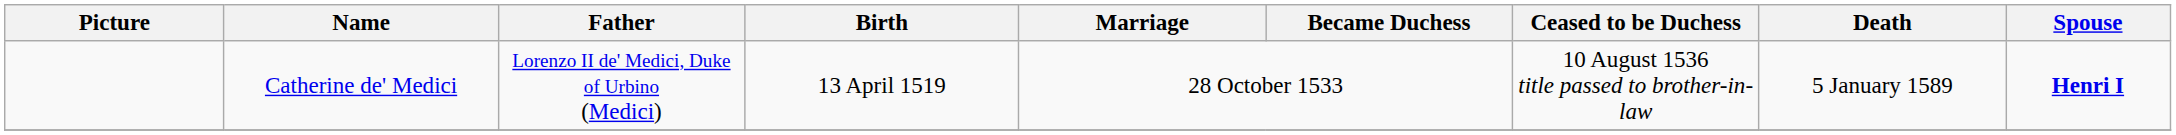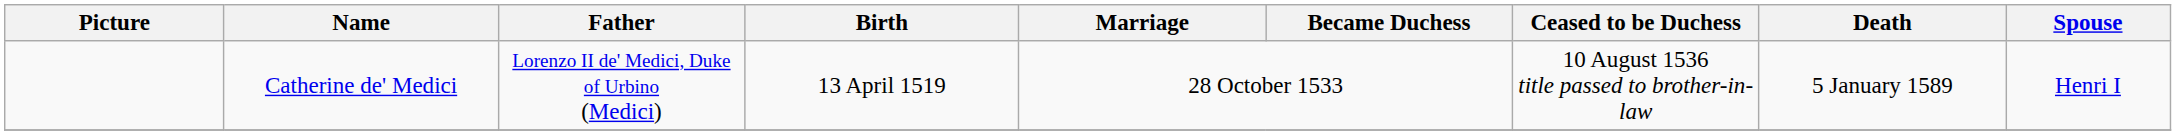(2088, 85) bold -> (2088, 85) normal
